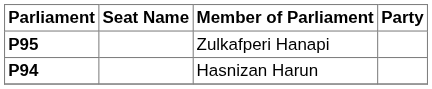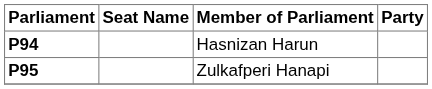rows swapped: (23, 70) <-> (23, 44)
